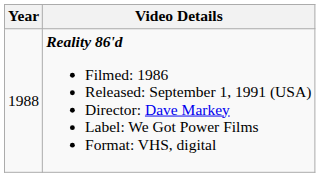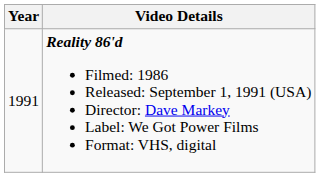(24, 100) 1988 -> (24, 100) 1991
